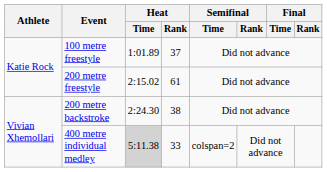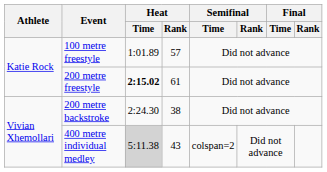(175, 52) 37 -> (176, 52) 57
(144, 82) normal -> (143, 82) bold
(175, 146) 33 -> (176, 146) 43
